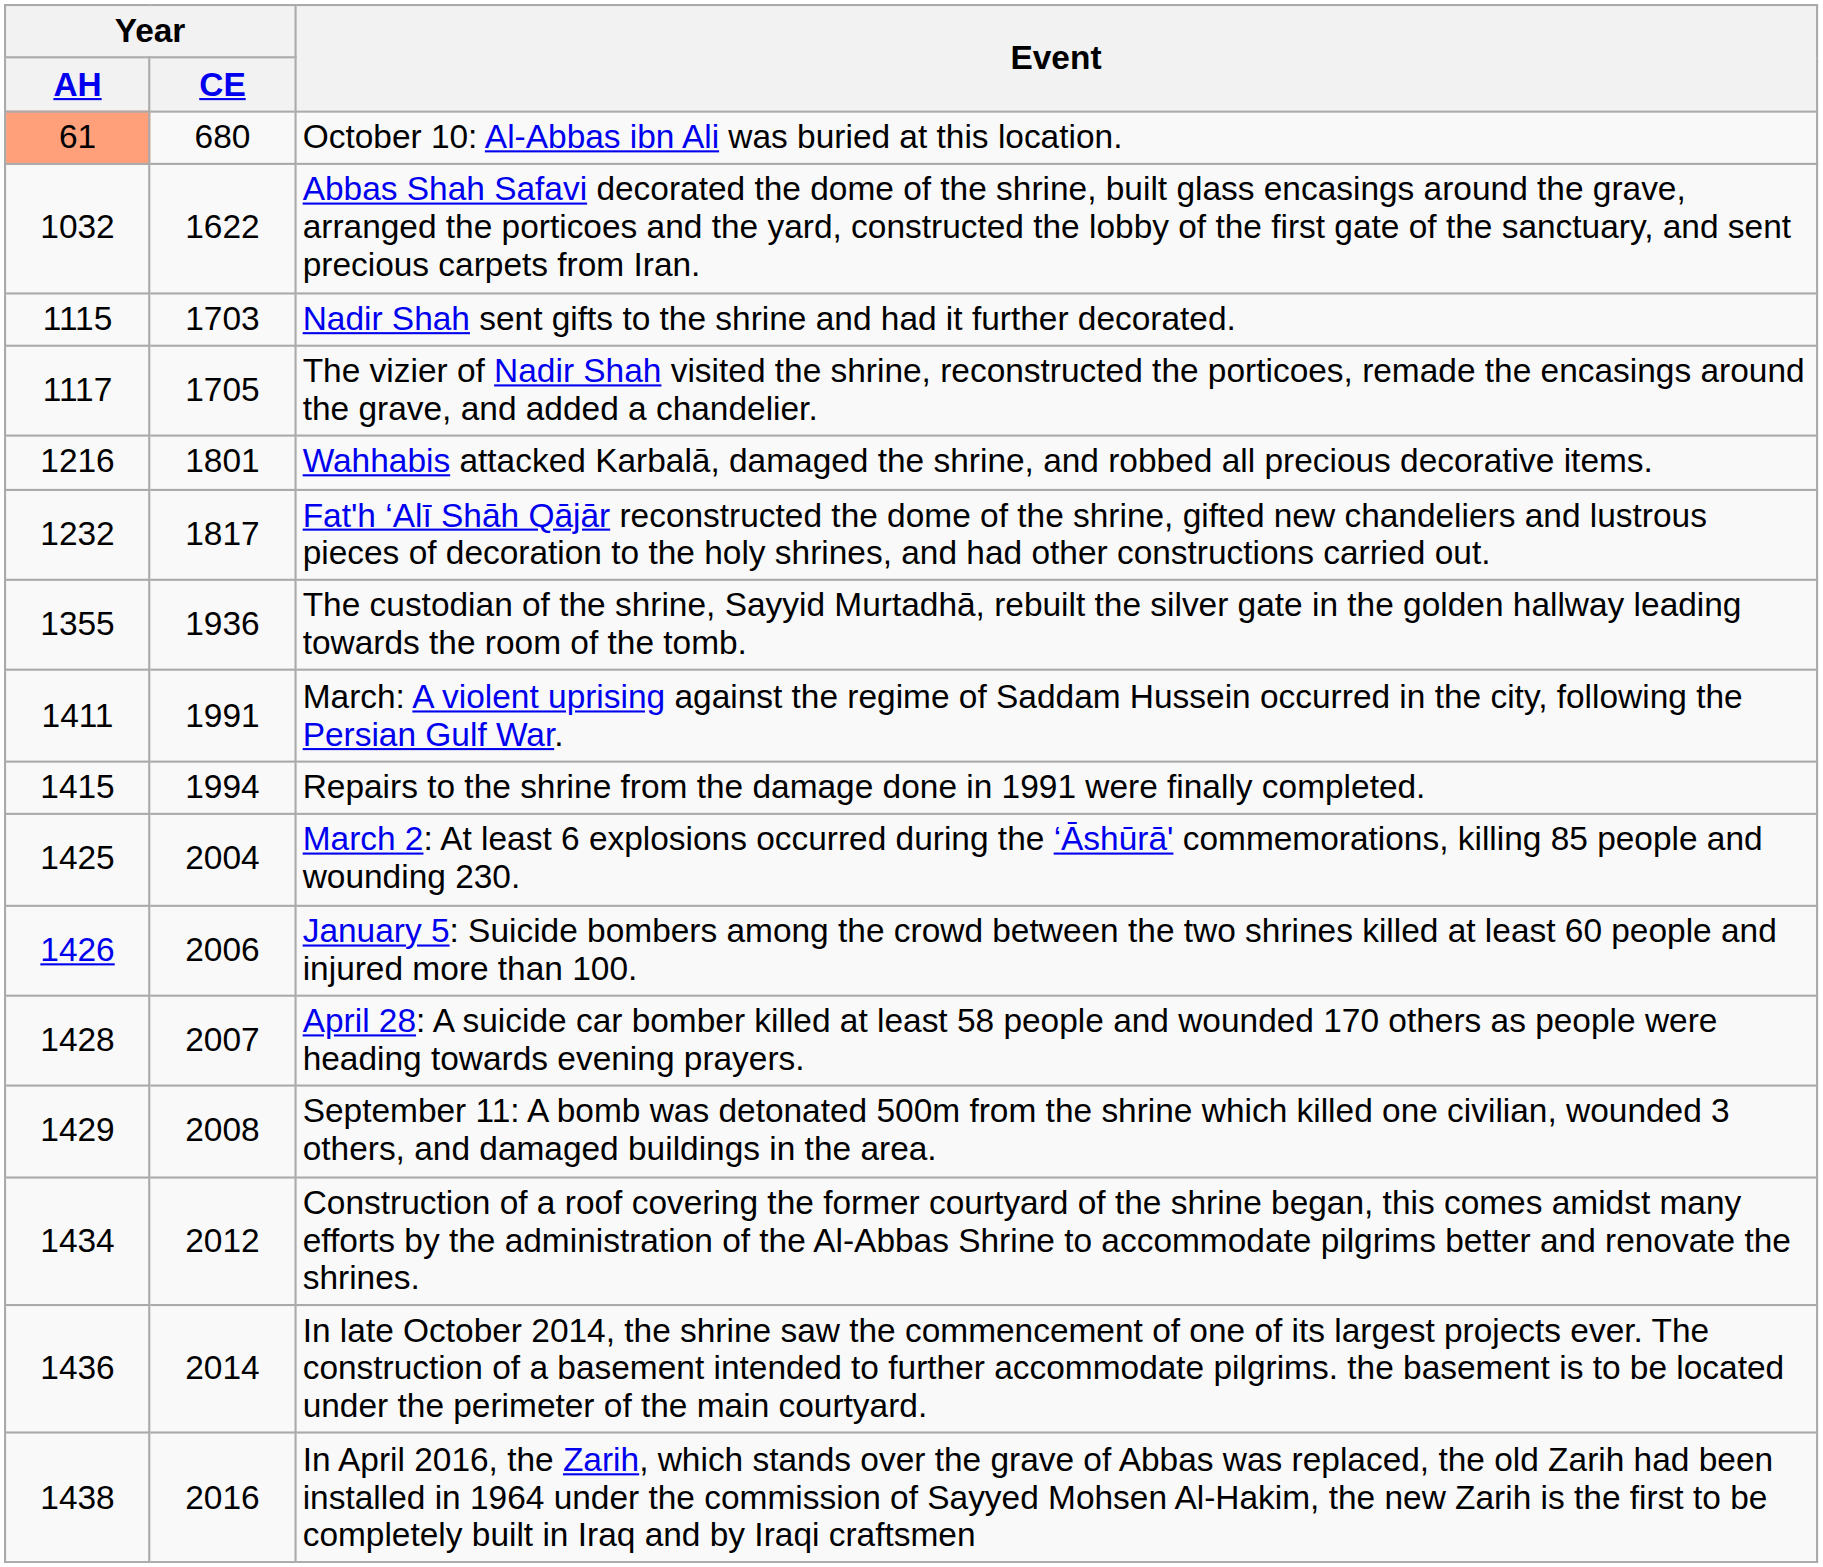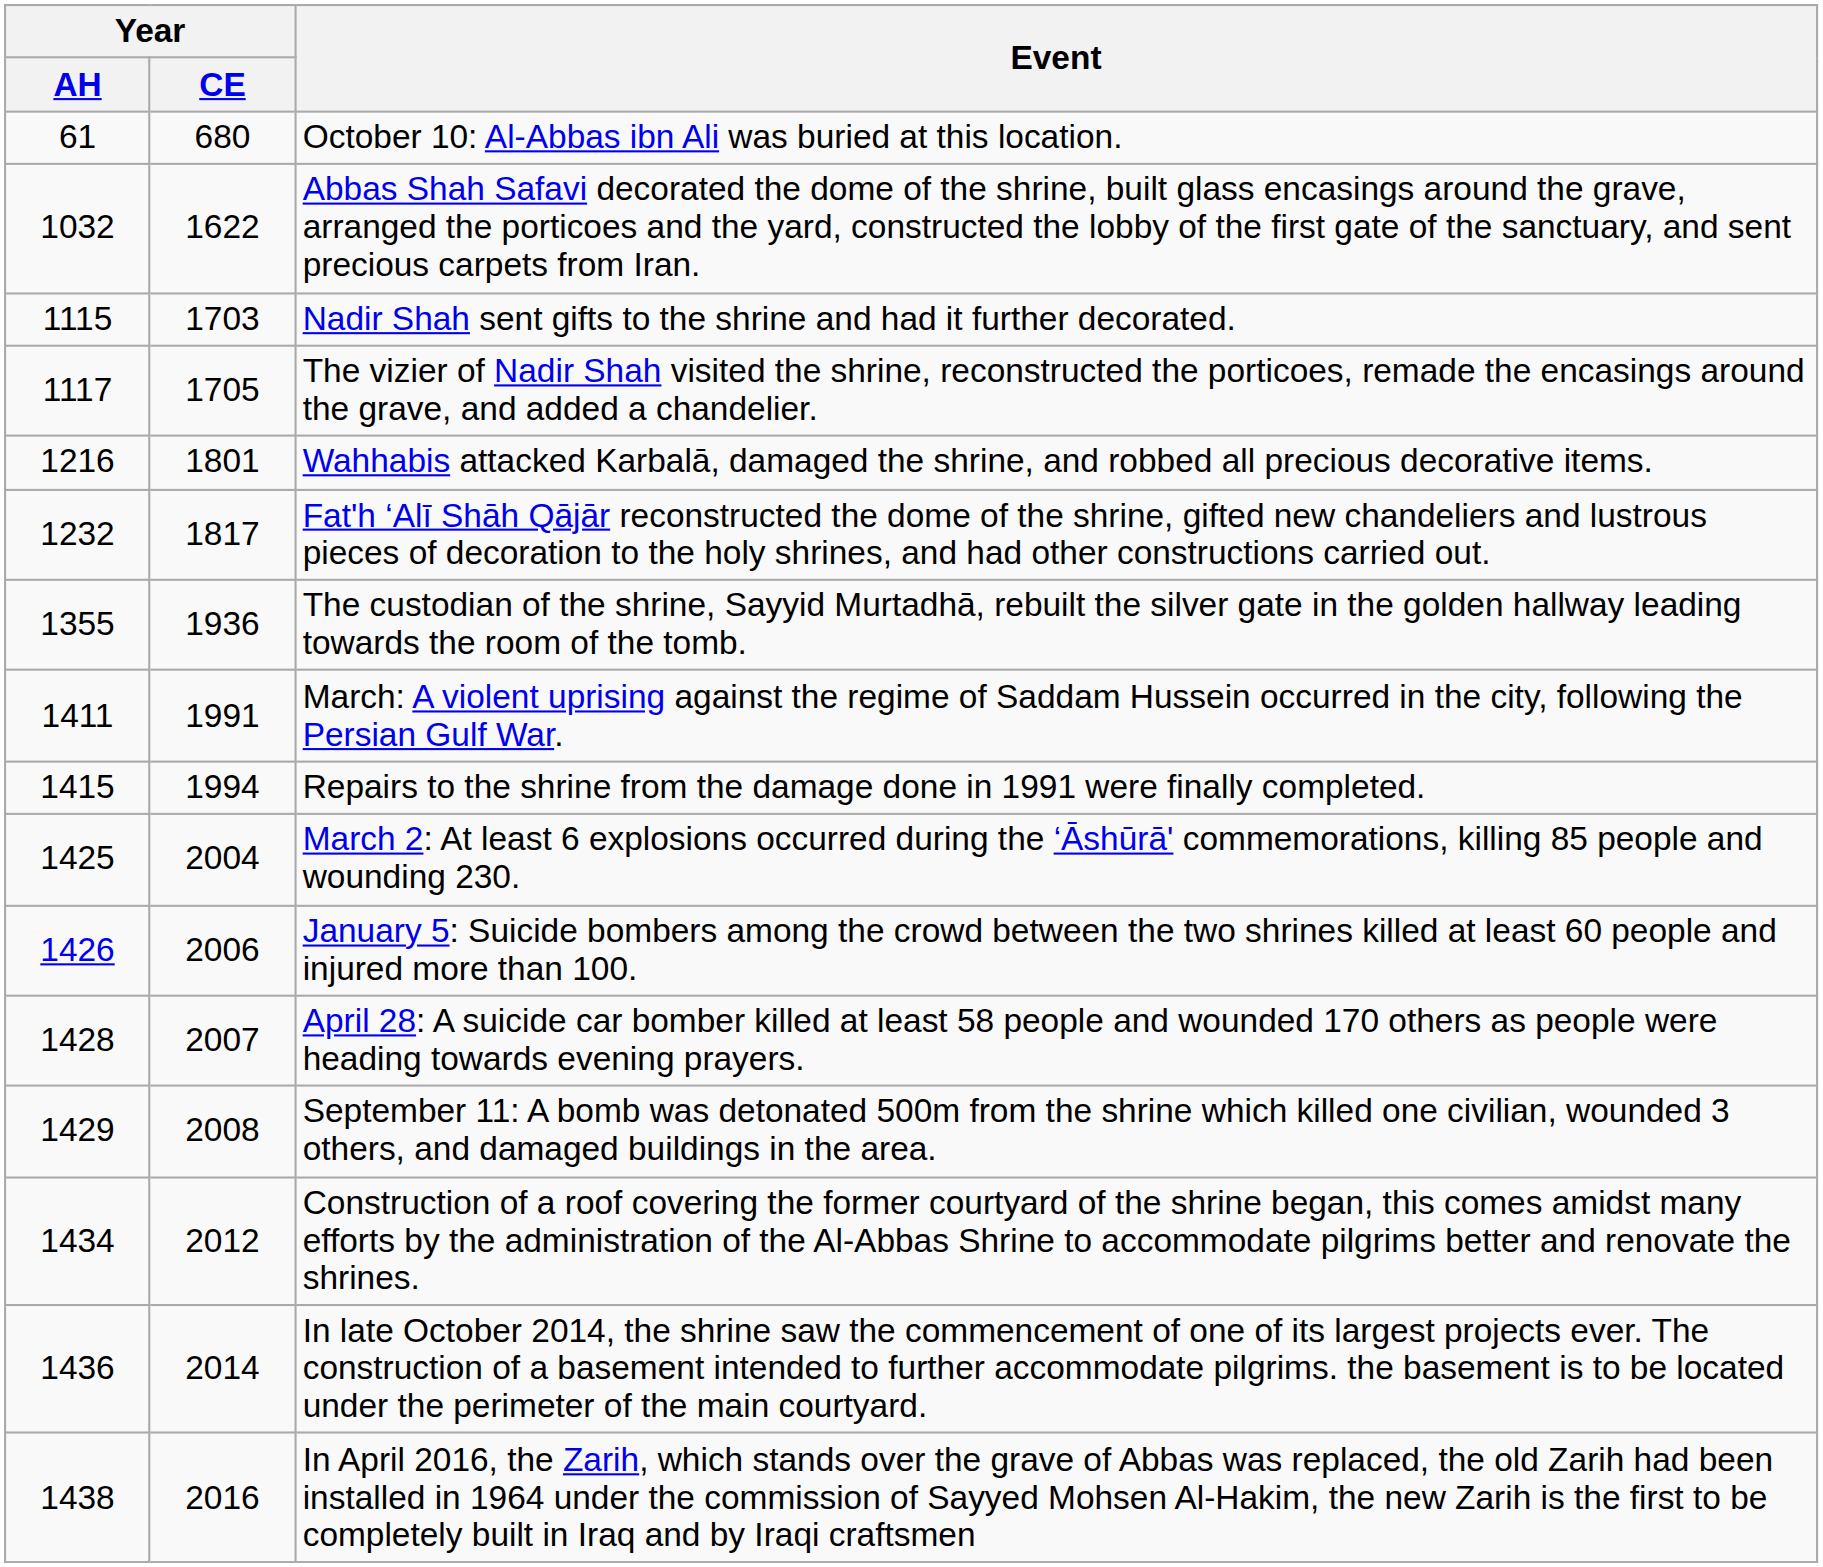(78, 137) lightsalmon background -> (78, 137) no background
